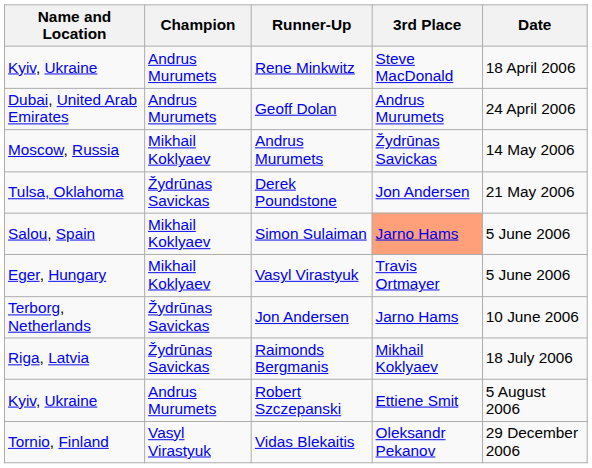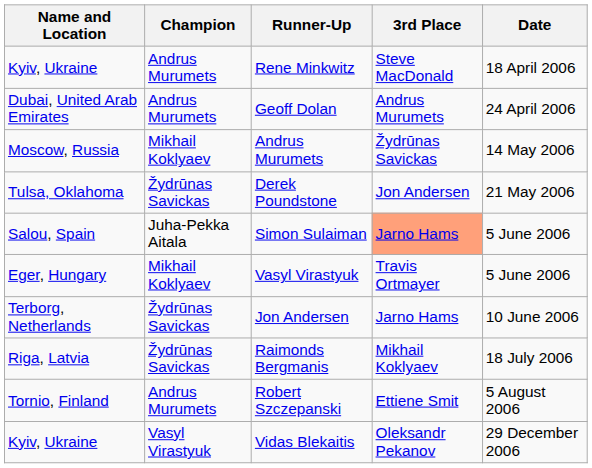(179, 233) Mikhail Koklyaev -> (189, 233) Juha-Pekka Aitala
(53, 400) Kyiv, Ukraine -> (58, 400) Tornio, Finland
(58, 442) Tornio, Finland -> (53, 442) Kyiv, Ukraine
